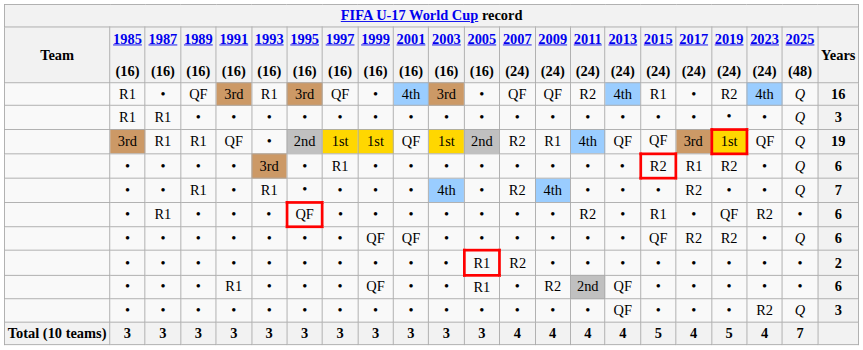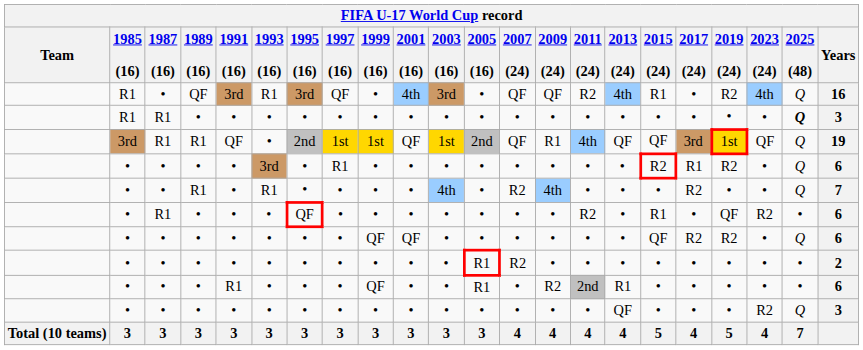(800, 117) normal -> (800, 117) bold
(517, 141) R2 -> (517, 141) QF
(623, 287) QF -> (623, 287) R1
